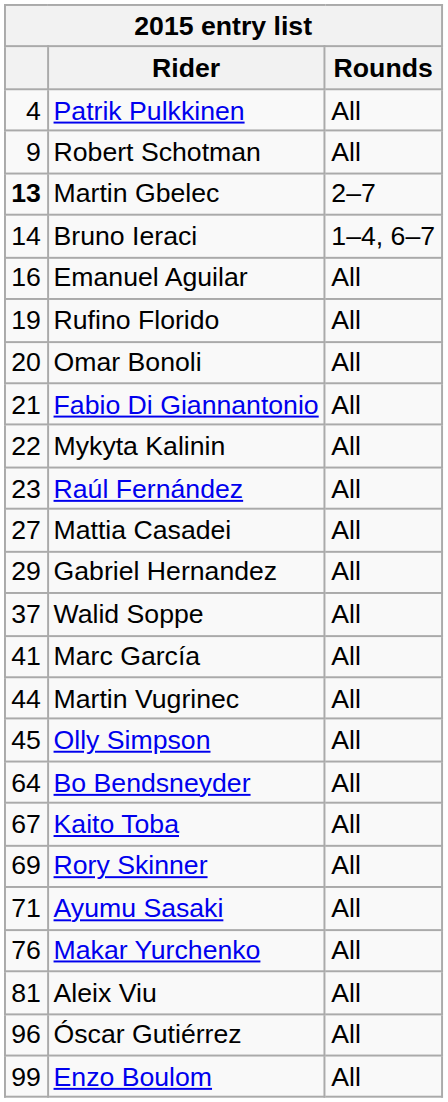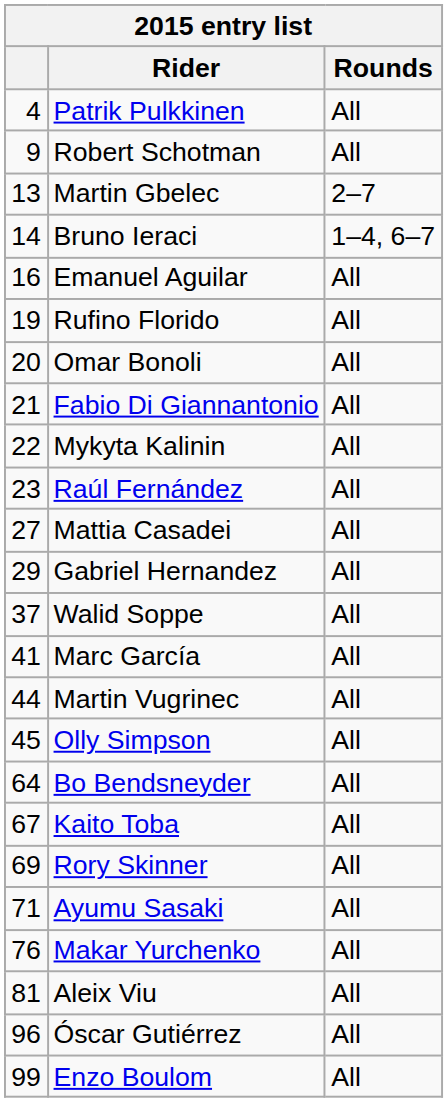(26, 194) bold -> (26, 194) normal
